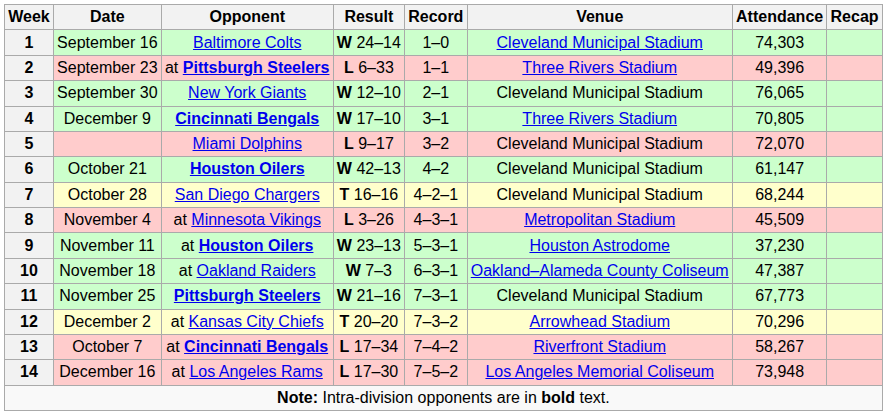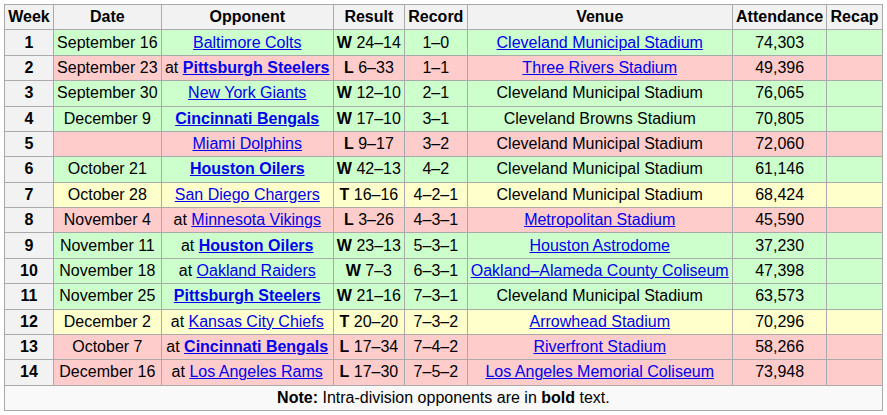(600, 118) Three Rivers Stadium -> (600, 118) Cleveland Browns Stadium
(780, 144) 72,070 -> (780, 144) 72,060
(780, 169) 61,147 -> (780, 169) 61,146
(780, 194) 68,244 -> (780, 194) 68,424
(780, 220) 45,509 -> (780, 220) 45,590
(780, 270) 47,387 -> (780, 270) 47,398
(780, 296) 67,773 -> (780, 296) 63,573
(780, 347) 58,267 -> (780, 347) 58,266
